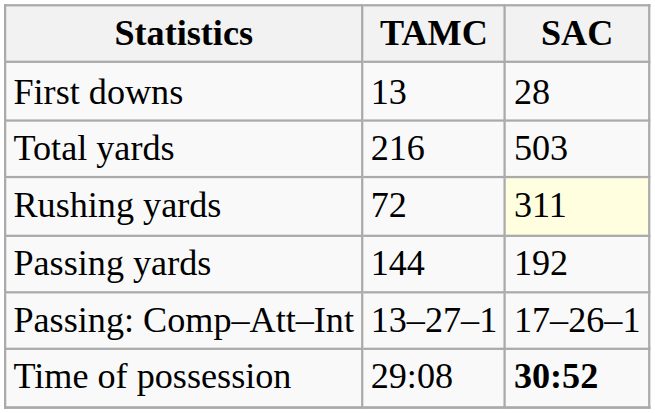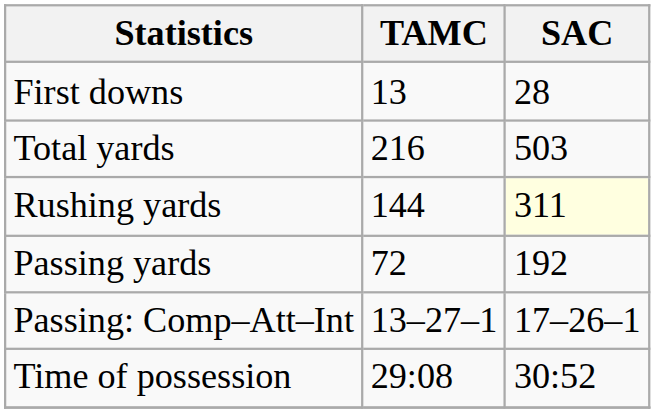(389, 205) 72 -> (398, 205) 144
(398, 262) 144 -> (389, 262) 72
(556, 377) bold -> (555, 377) normal
